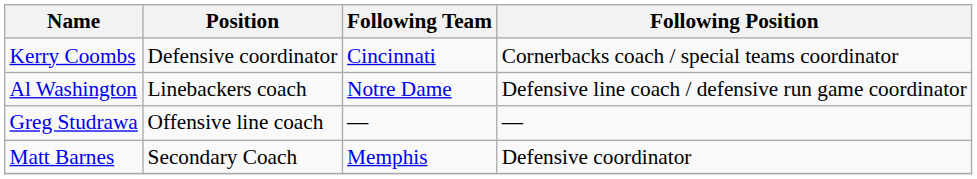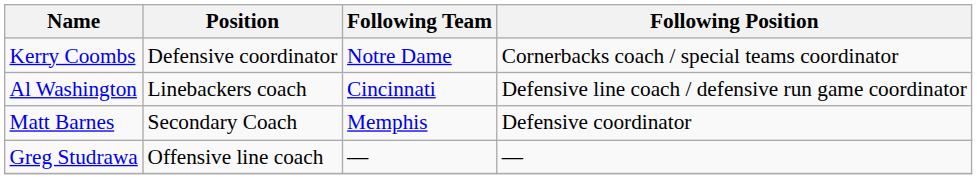(391, 55) Cincinnati -> (399, 55) Notre Dame
(399, 88) Notre Dame -> (391, 88) Cincinnati
rows swapped: (62, 156) <-> (74, 122)
